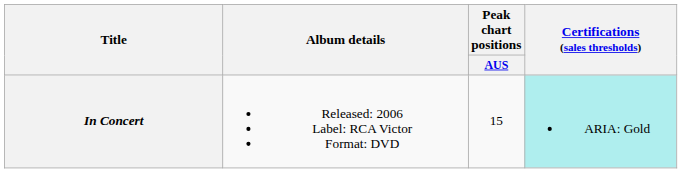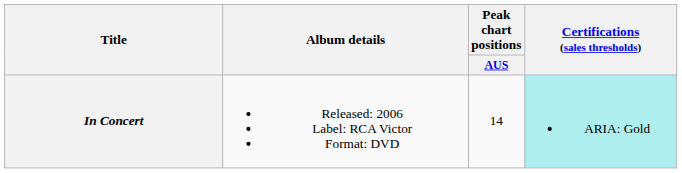(496, 121) 15 -> (496, 121) 14
